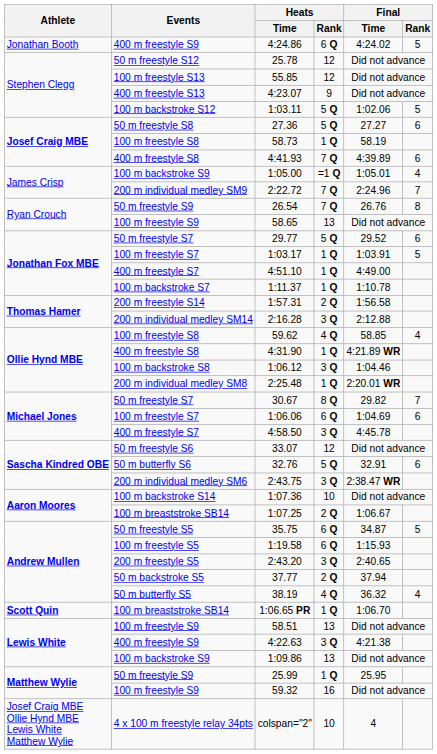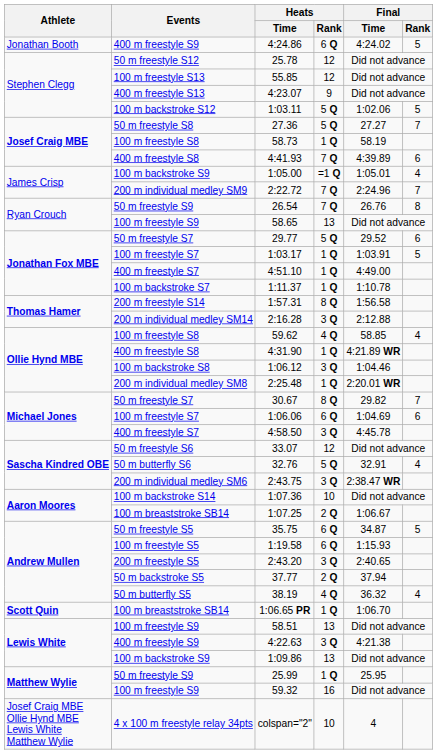(418, 126) 6 -> (418, 126) 7
(329, 304) 2 Q -> (329, 304) 8 Q
(418, 465) 6 -> (418, 465) 4
